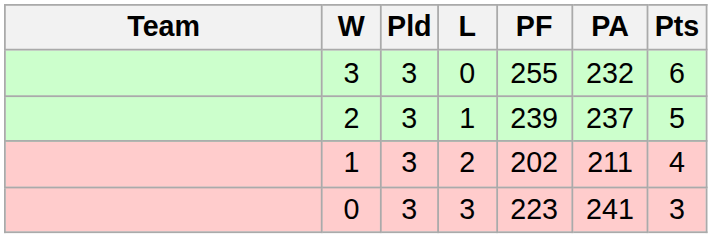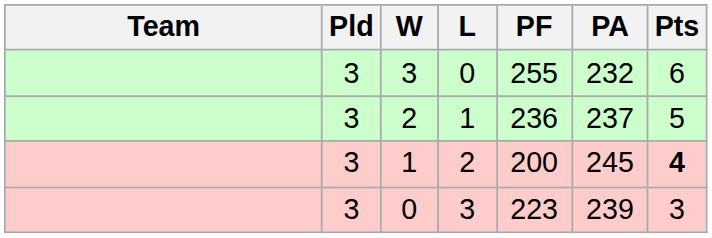columns swapped: (409, 27) <-> (351, 27)
(534, 118) 239 -> (534, 118) 236
(534, 163) 202 -> (534, 163) 200
(610, 163) 211 -> (610, 163) 245
(677, 163) normal -> (677, 163) bold
(610, 208) 241 -> (610, 208) 239
